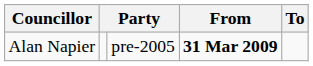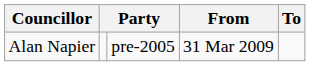(230, 46) bold -> (228, 46) normal
